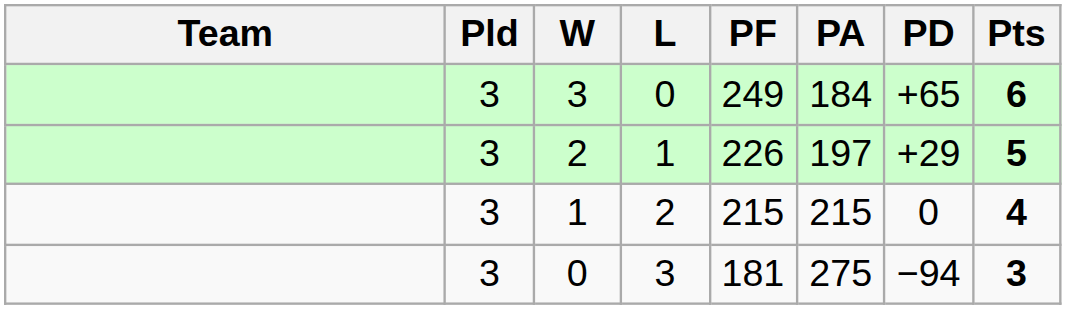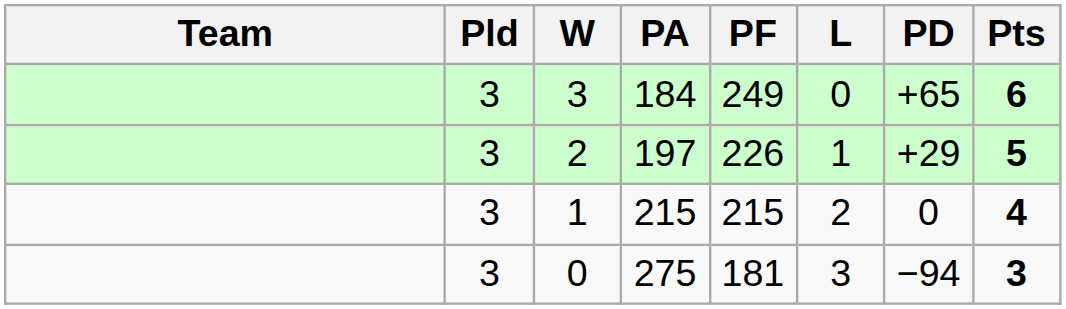columns swapped: (665, 34) <-> (841, 34)
